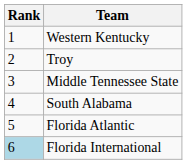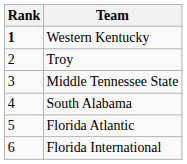(11, 37) normal -> (11, 37) bold
(11, 147) lightblue background -> (11, 147) no background
